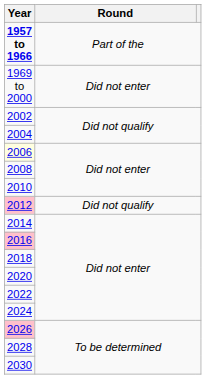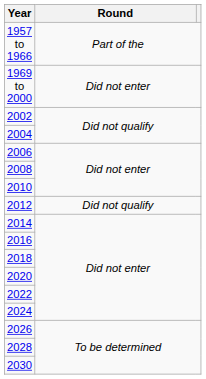(20, 44) bold -> (20, 44) normal
(20, 152) lightyellow background -> (20, 152) no background
(20, 206) pink background -> (20, 206) no background
(20, 241) pink background -> (20, 241) no background
(20, 330) pink background -> (20, 330) no background
